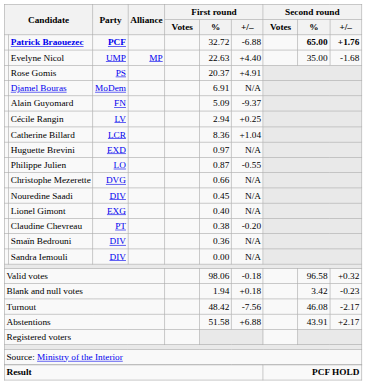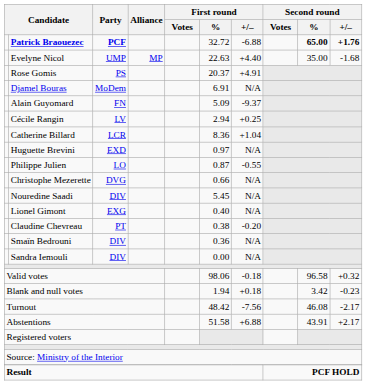(221, 195) 0.45 -> (221, 195) 5.45
